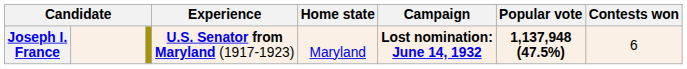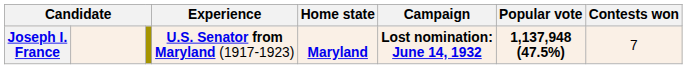(338, 52) normal -> (338, 52) bold
(634, 44) 6 -> (634, 44) 7
